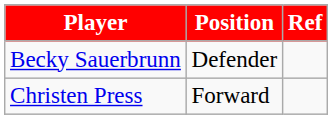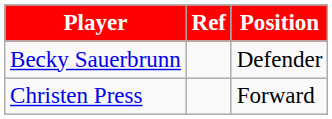columns swapped: (234, 22) <-> (305, 22)
